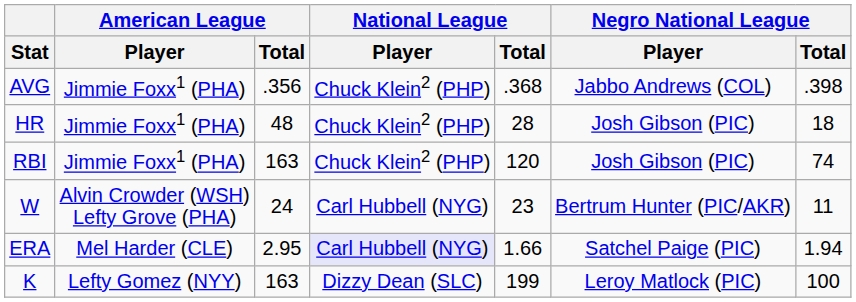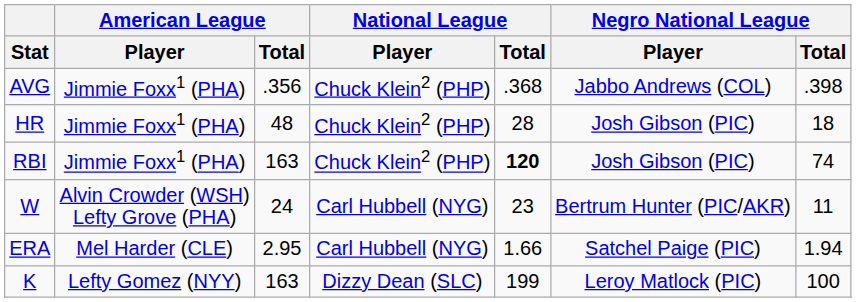(523, 160) normal -> (523, 160) bold
(402, 249) lavender background -> (402, 249) no background
